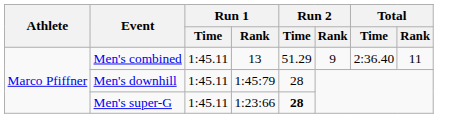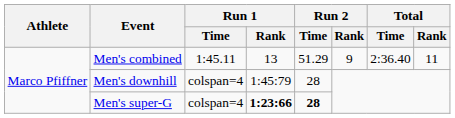(208, 81) 1:45.11 -> (216, 81) colspan=4
(208, 103) 1:45.11 -> (216, 103) colspan=4
(255, 103) normal -> (271, 103) bold
